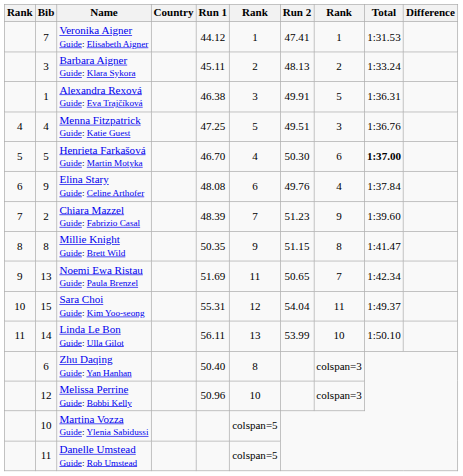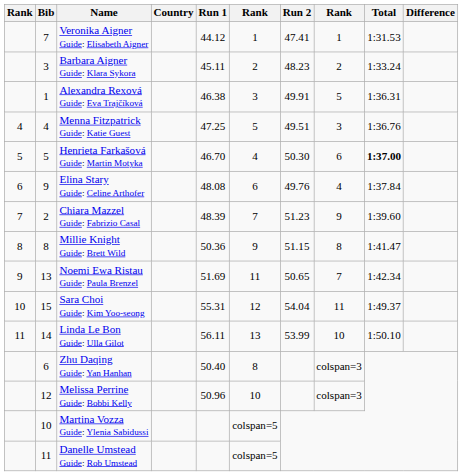(297, 66) 48.13 -> (297, 66) 48.23
(213, 246) 50.35 -> (213, 246) 50.36
